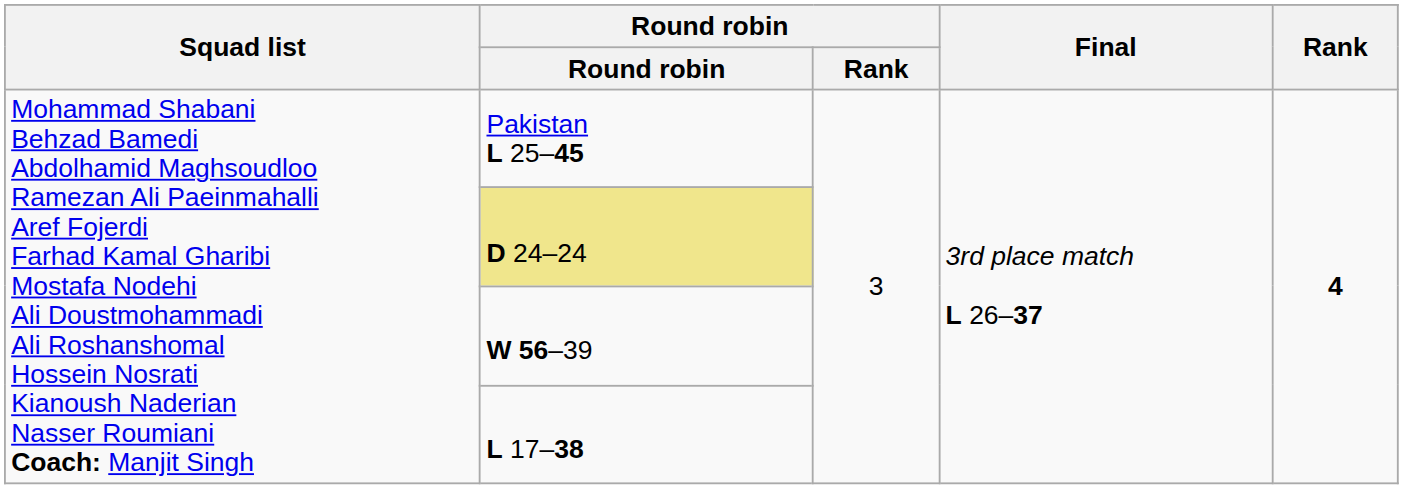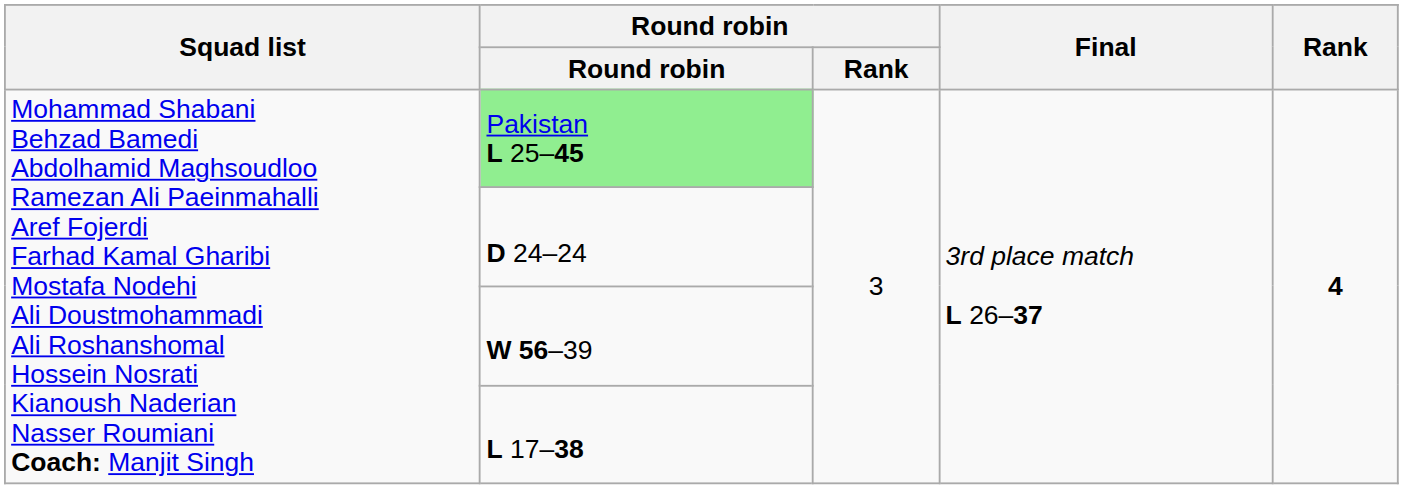(537, 138) no background -> (537, 138) lightgreen background
(537, 252) khaki background -> (537, 252) no background
